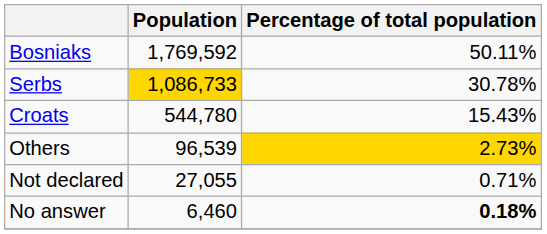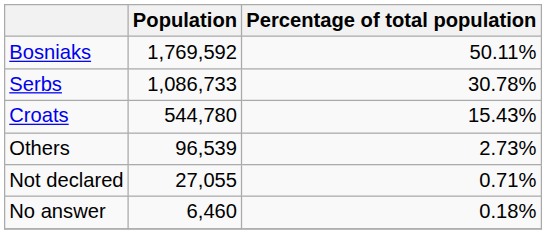(192, 84) gold background -> (192, 84) no background
(508, 148) gold background -> (508, 148) no background
(508, 212) bold -> (508, 212) normal
